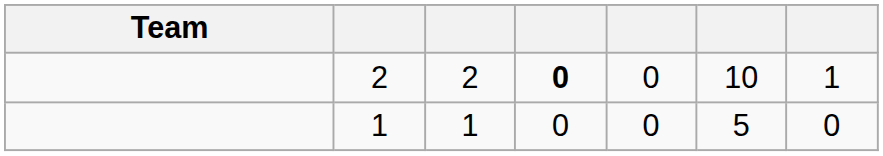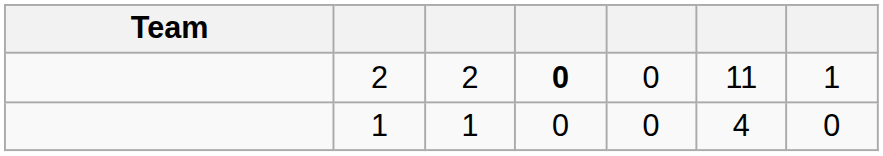(741, 77) 10 -> (741, 77) 11
(741, 125) 5 -> (741, 125) 4
